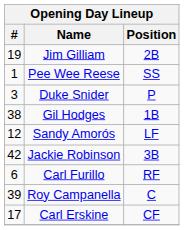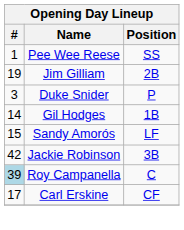rows swapped: (74, 54) <-> (74, 74)
(14, 114) 38 -> (14, 114) 14
(14, 134) 12 -> (14, 134) 15
- row: (74, 174)
(14, 194) no background -> (14, 174) lightblue background
